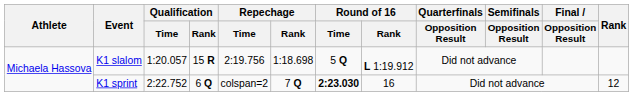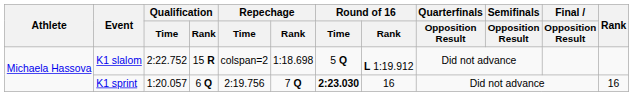(167, 61) 1:20.057 -> (167, 61) 2:22.752
(244, 61) 2:19.756 -> (244, 61) colspan=2
(167, 83) 2:22.752 -> (167, 83) 1:20.057
(244, 83) colspan=2 -> (244, 83) 2:19.756
(614, 83) 12 -> (614, 83) 16
